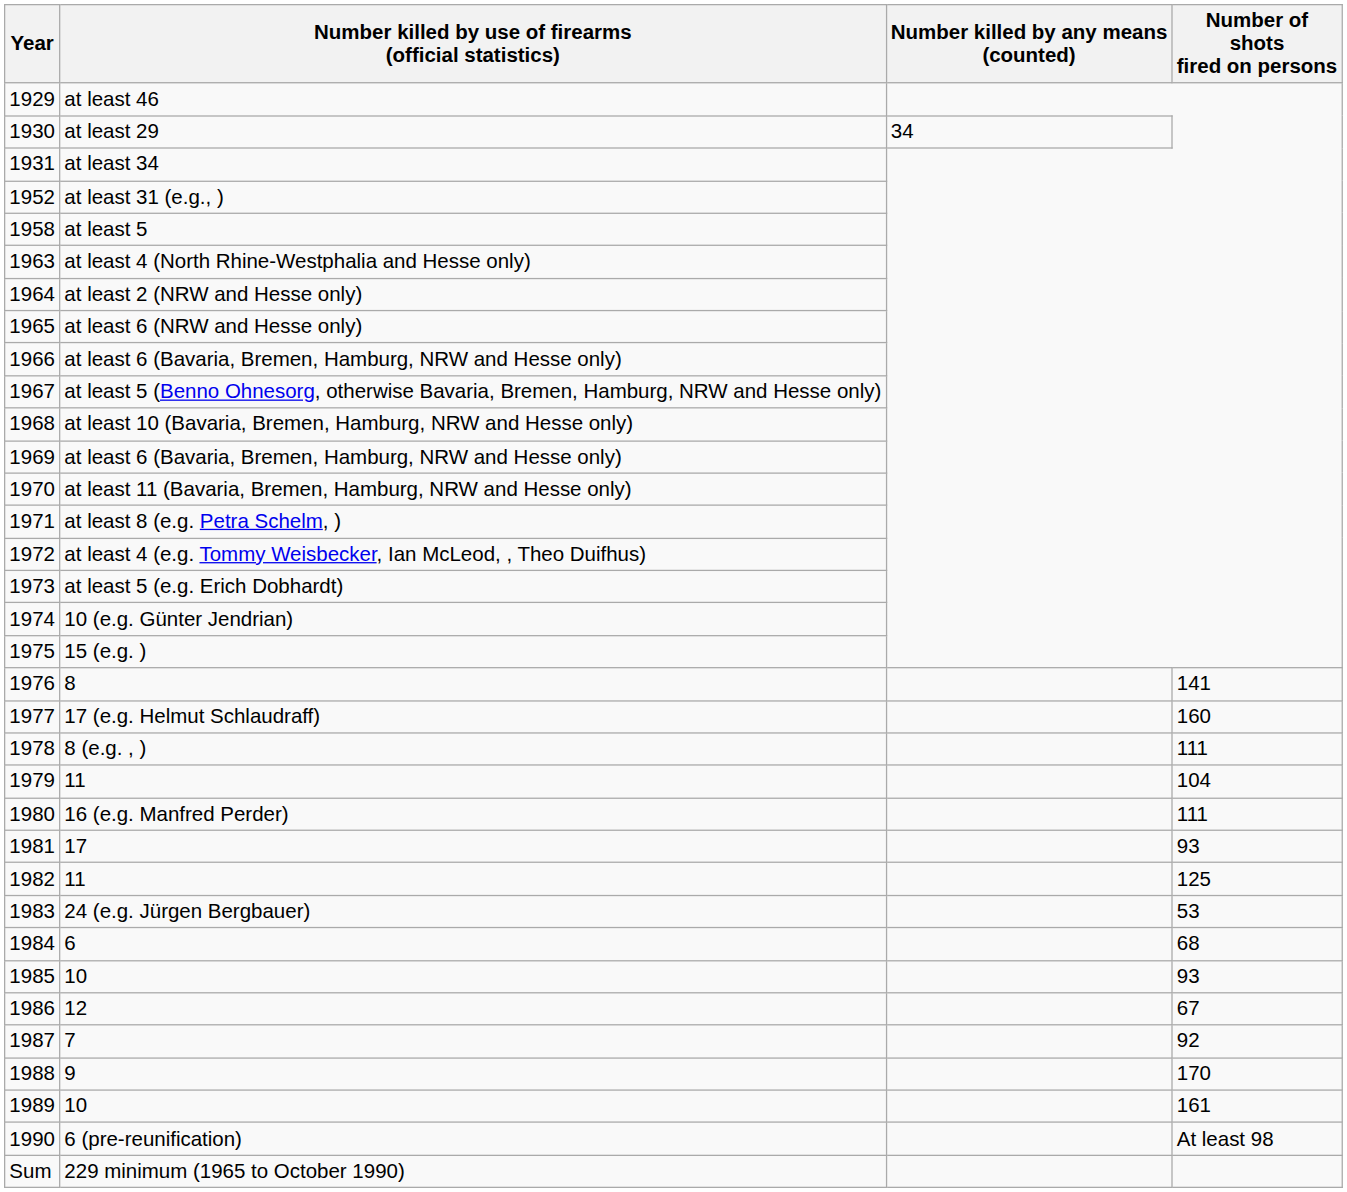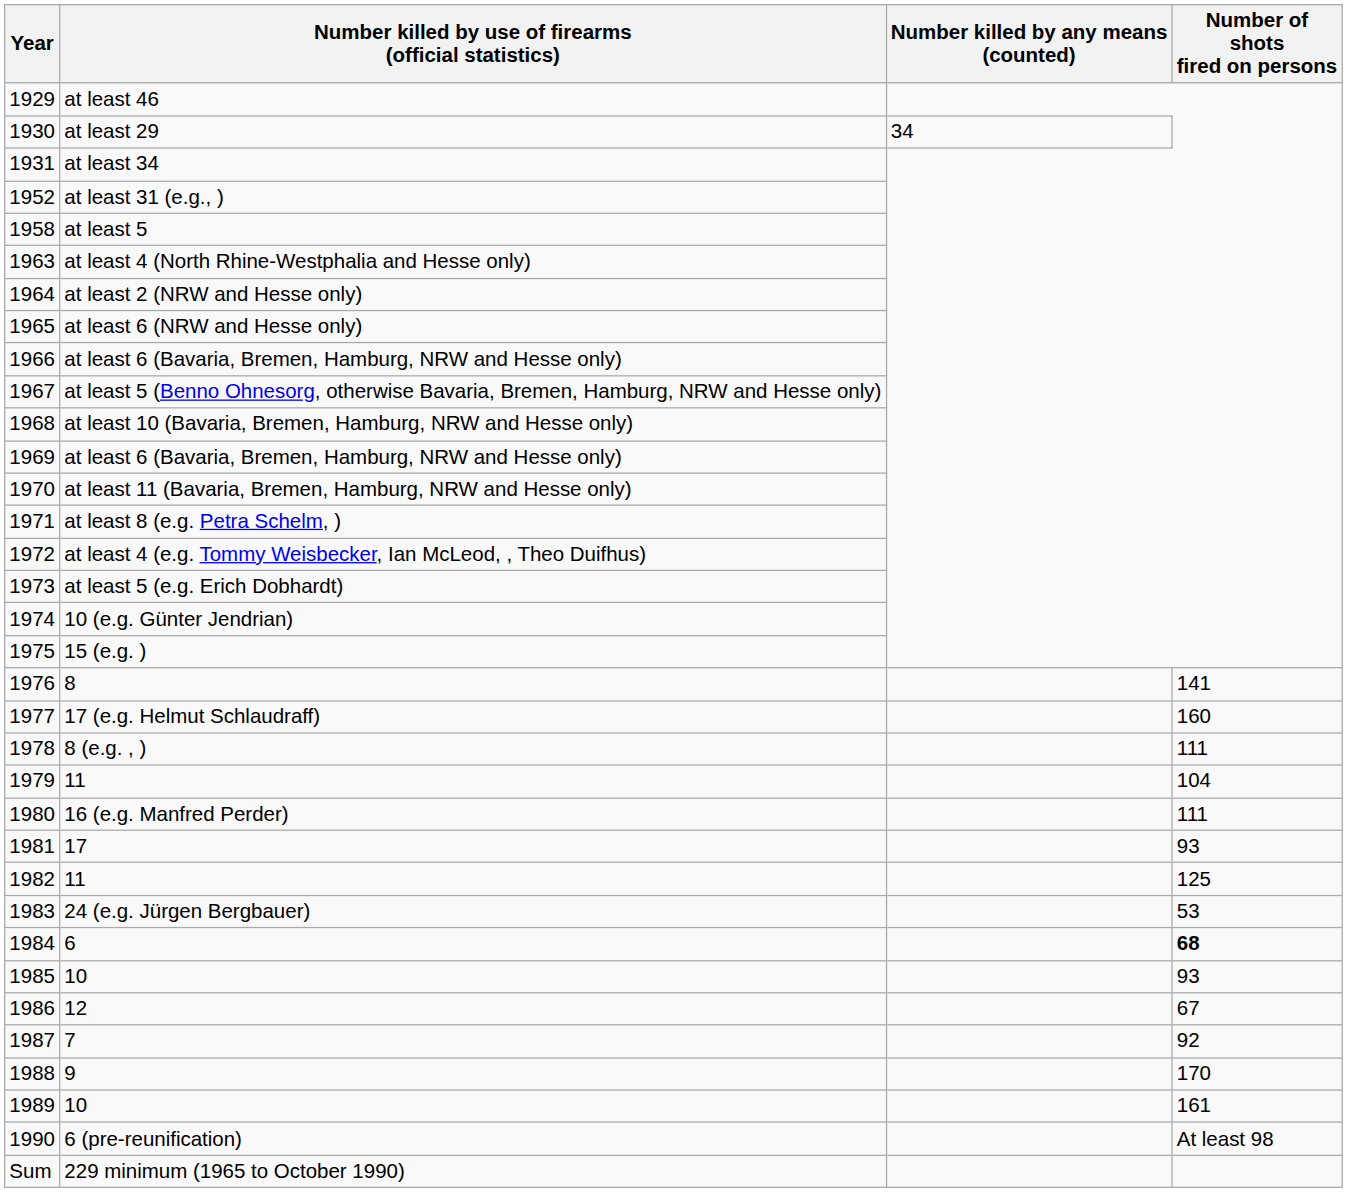(1188, 943) normal -> (1188, 943) bold
